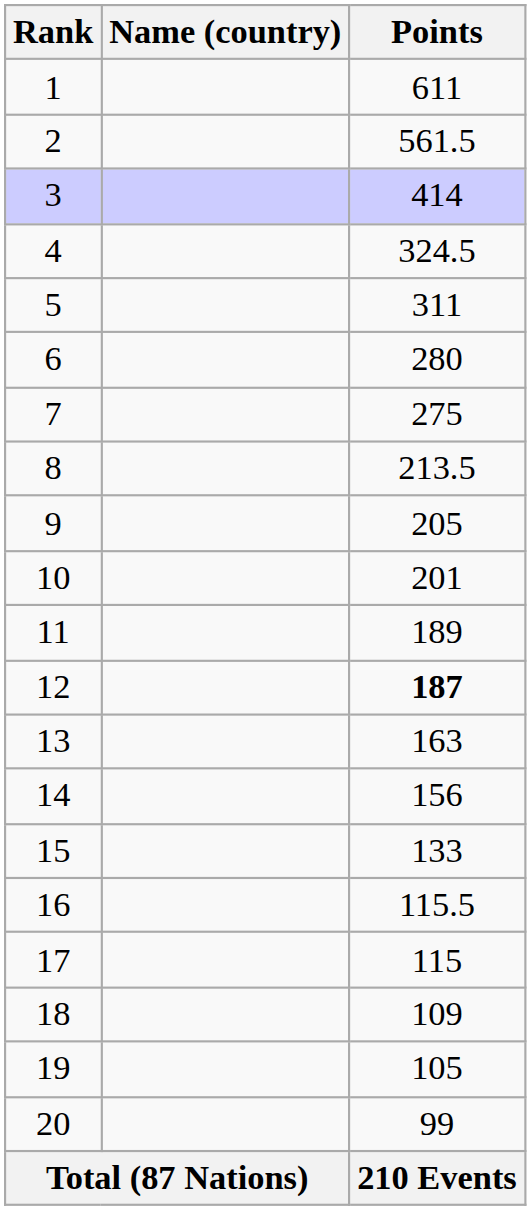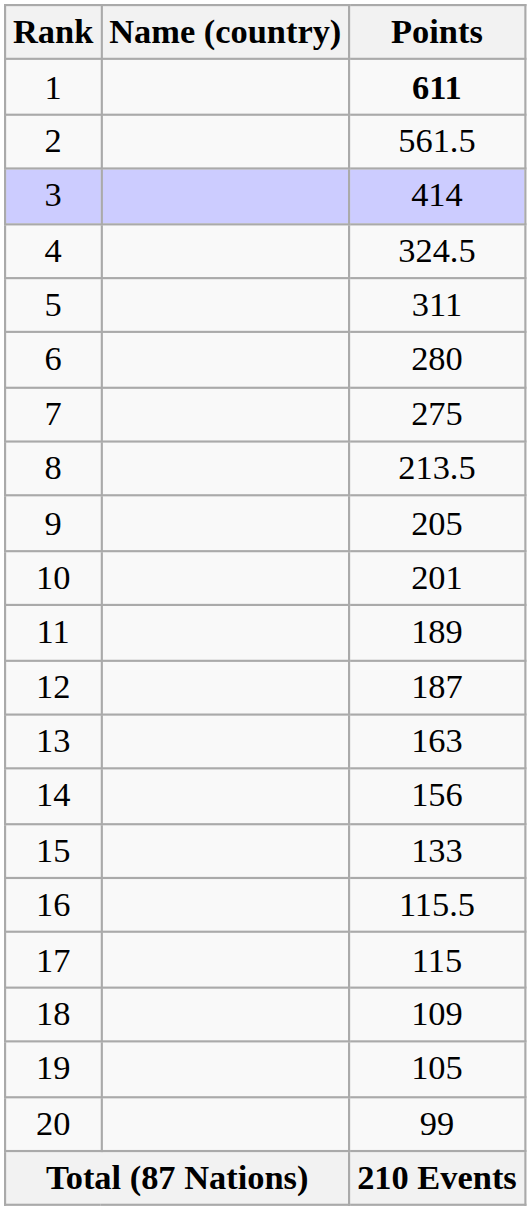(437, 86) normal -> (437, 86) bold
(437, 686) bold -> (437, 686) normal
